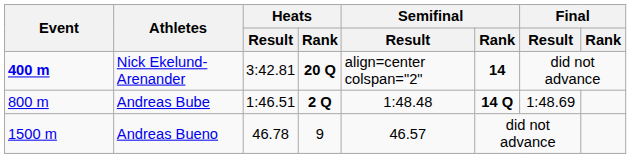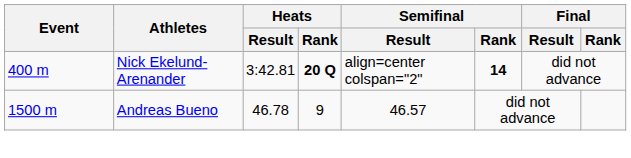(29, 71) bold -> (28, 71) normal
- row: (163, 102)
